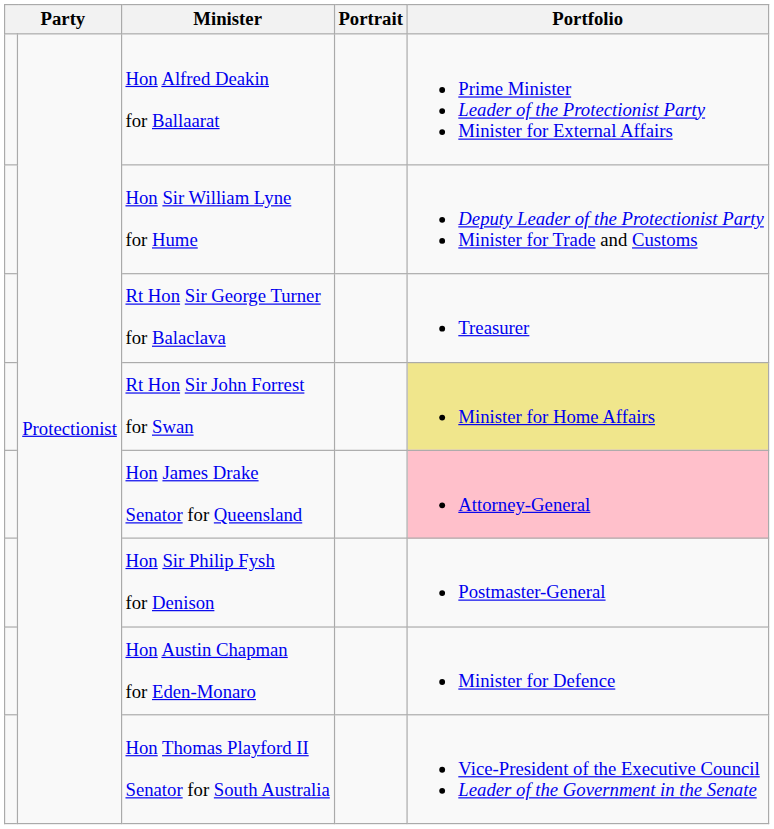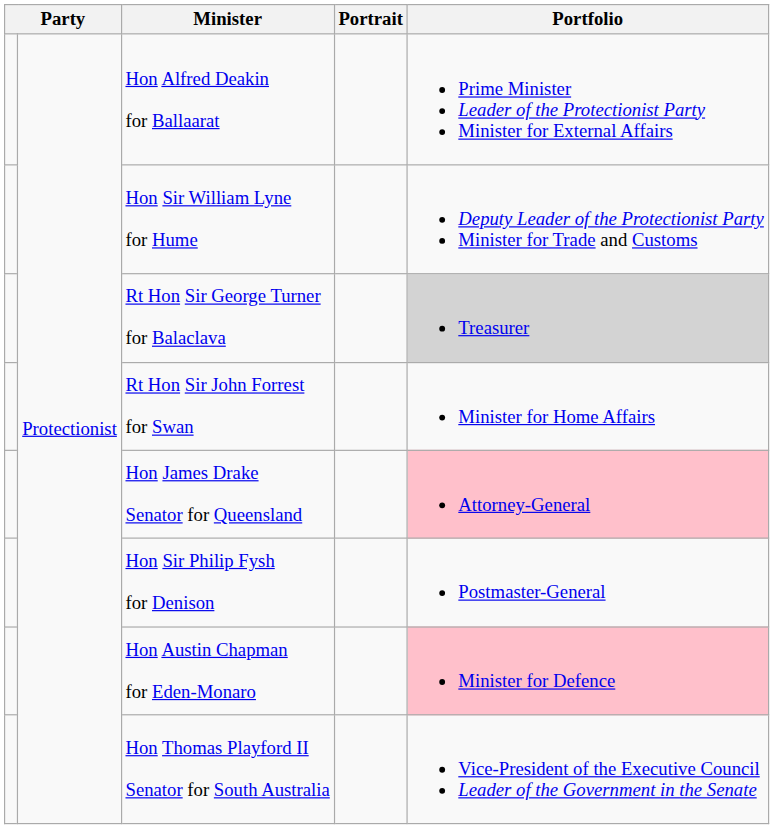(588, 328) no background -> (588, 328) lightgrey background
(588, 417) khaki background -> (588, 417) no background
(588, 681) no background -> (588, 681) pink background
